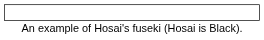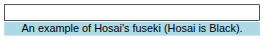(132, 28) no background -> (132, 28) lightblue background
